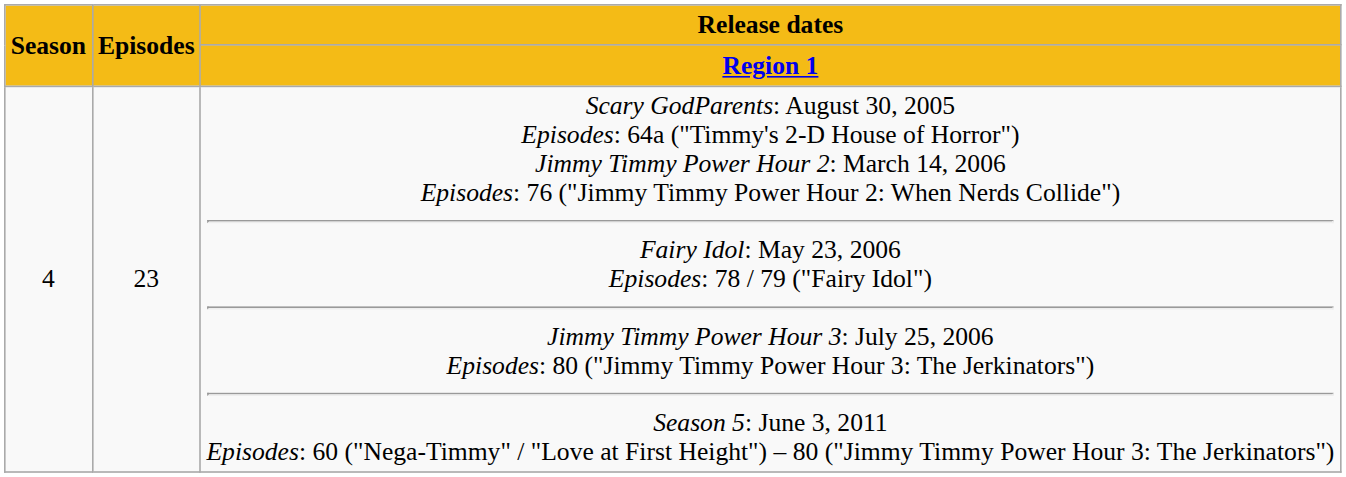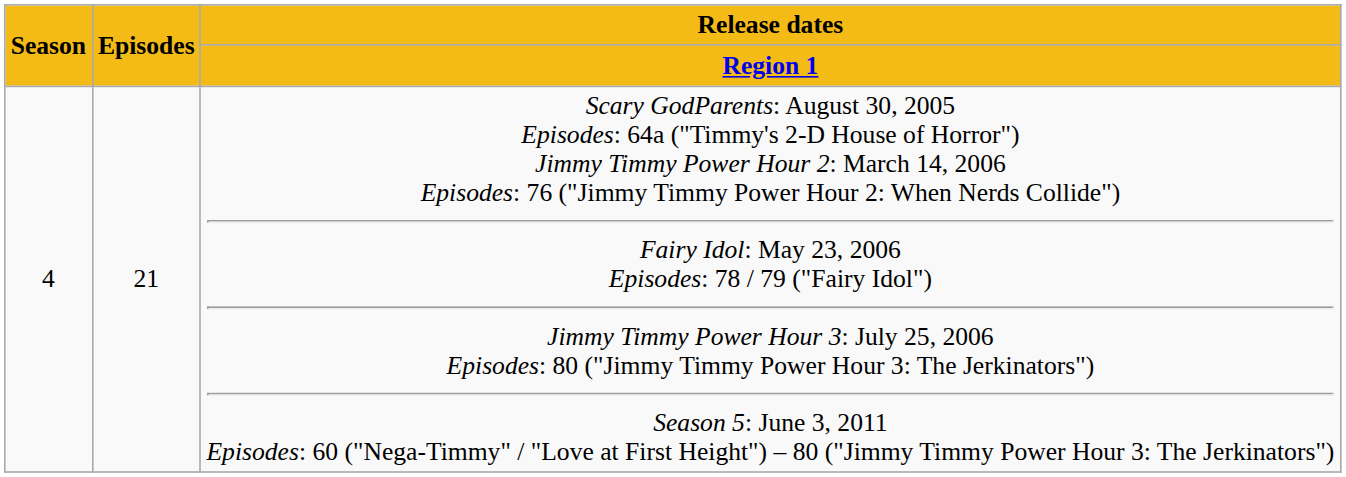(146, 278) 23 -> (146, 278) 21
